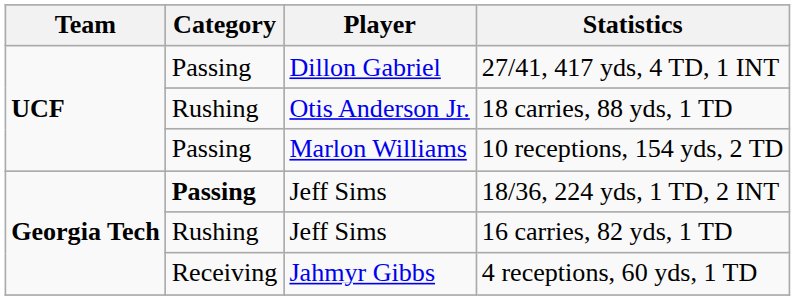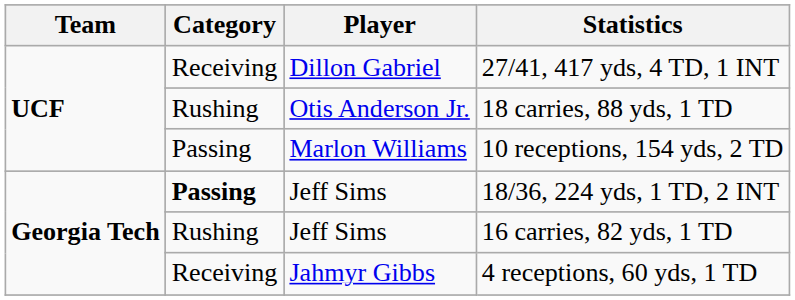(212, 66) Passing -> (225, 66) Receiving
